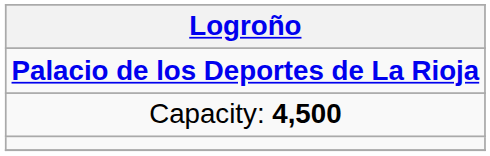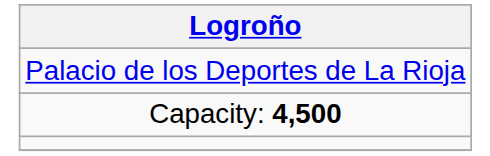(245, 70) bold -> (245, 70) normal
